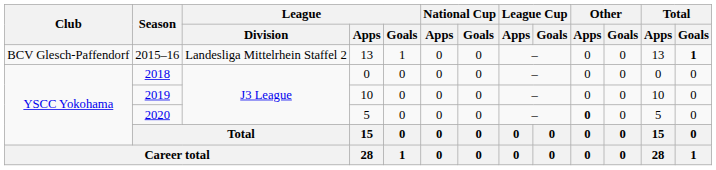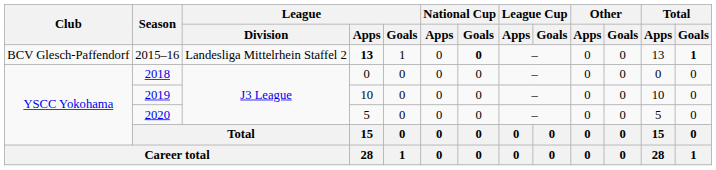(367, 54) normal -> (367, 54) bold
(479, 54) normal -> (479, 54) bold
(587, 114) bold -> (587, 114) normal
